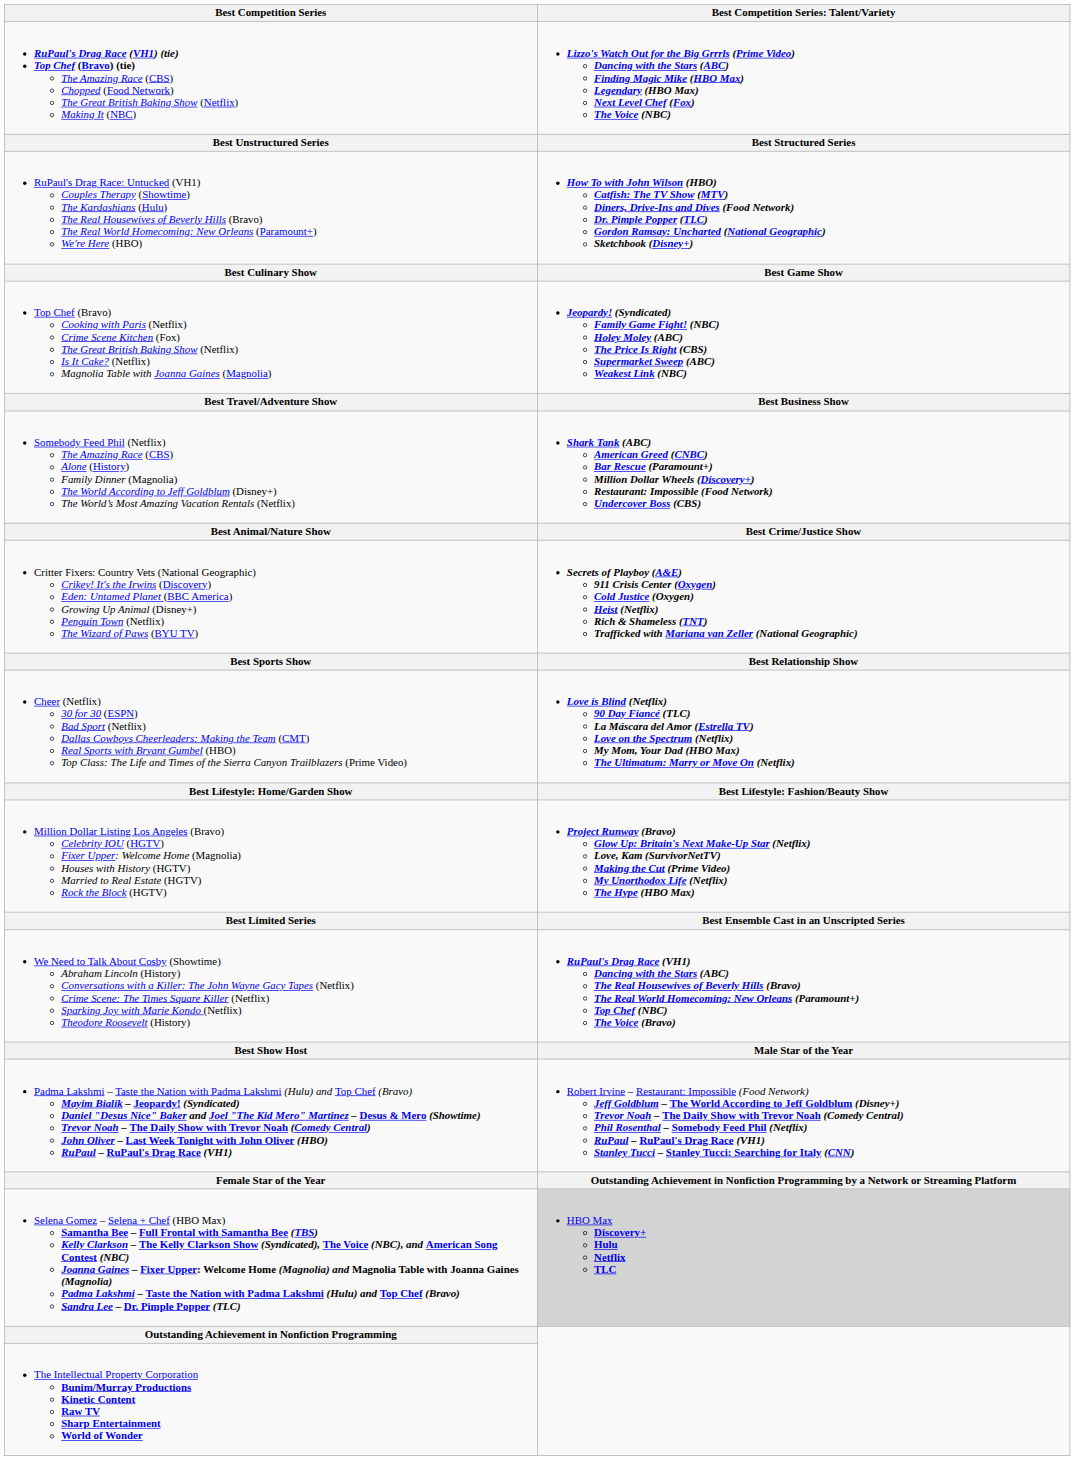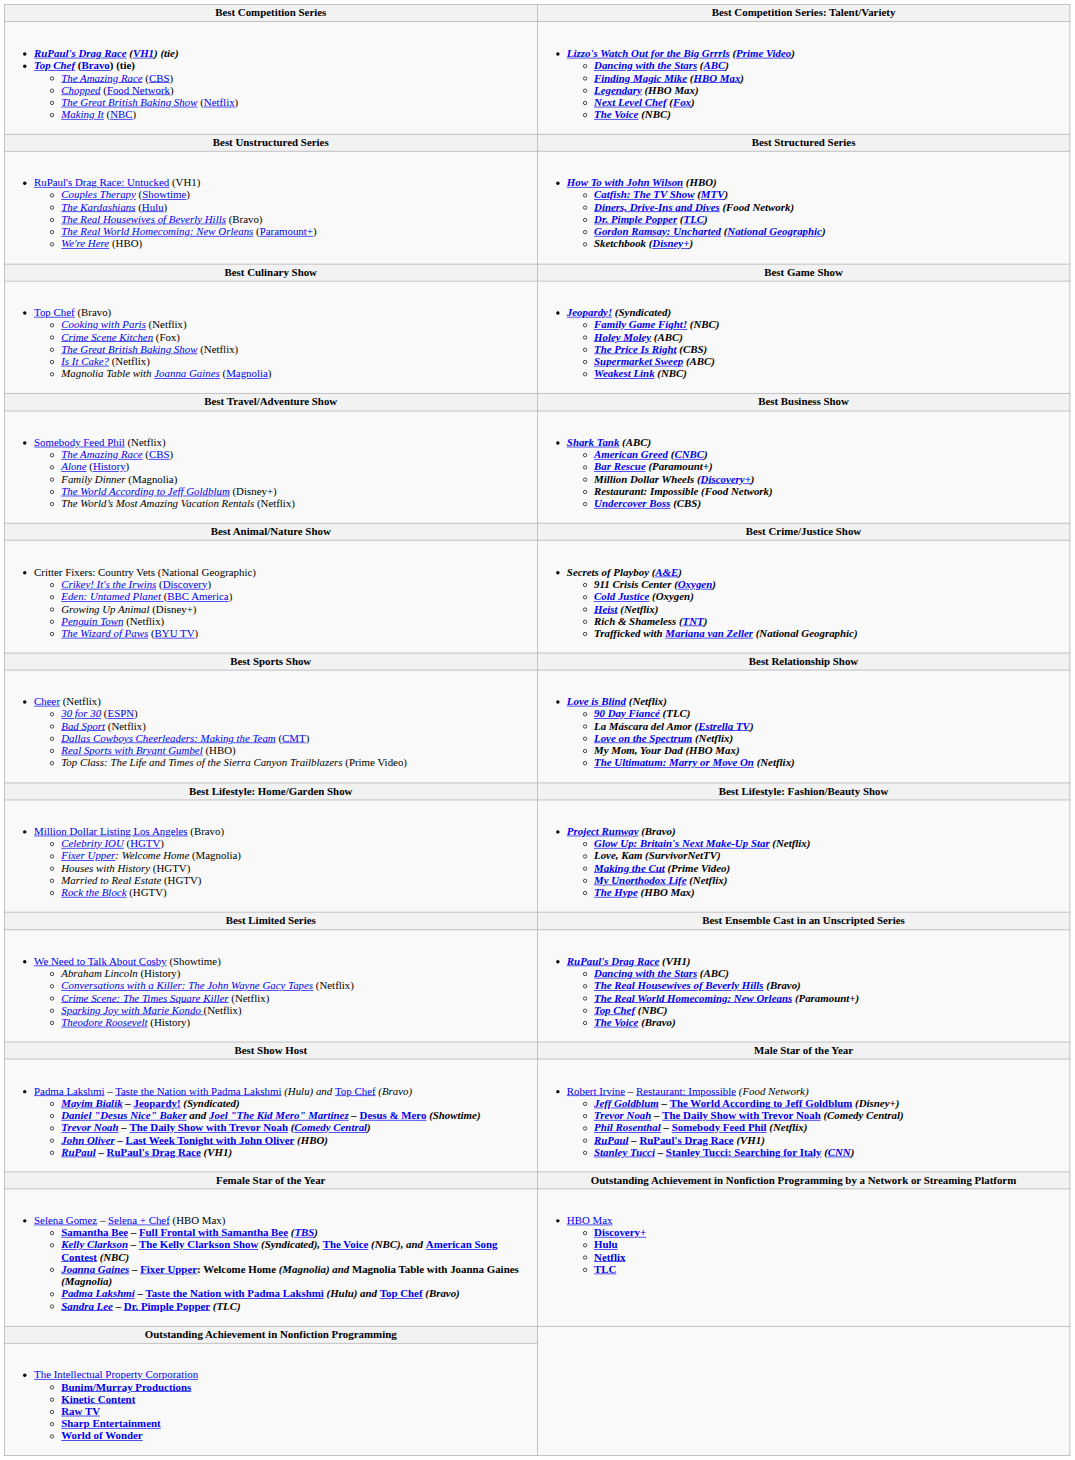(804, 1245) lightgrey background -> (804, 1245) no background
